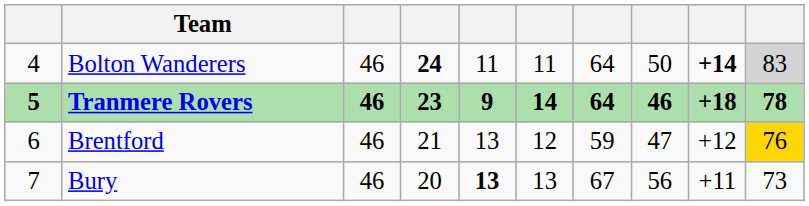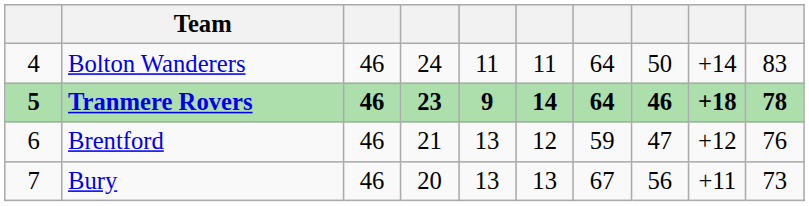(430, 63) bold -> (430, 63) normal
(717, 63) bold -> (717, 63) normal
(775, 63) lightgrey background -> (775, 63) no background
(775, 141) gold background -> (775, 141) no background
(487, 180) bold -> (487, 180) normal
